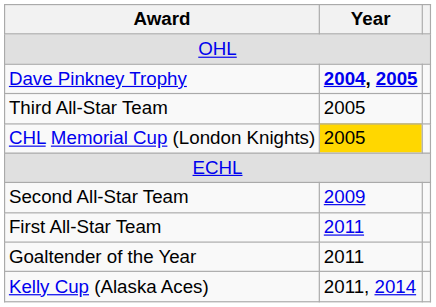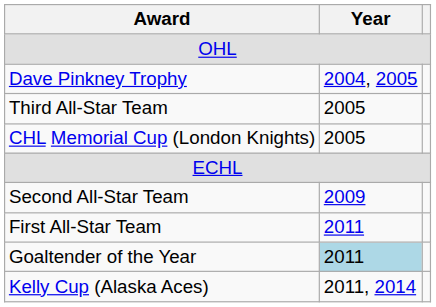(371, 78) bold -> (371, 78) normal
(345, 138) gold background -> (345, 138) no background
(344, 256) no background -> (344, 256) lightblue background
